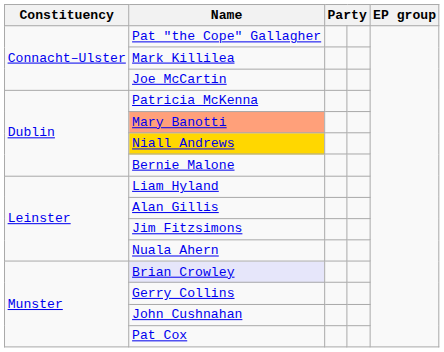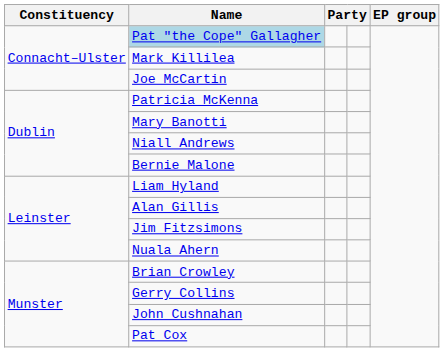(227, 37) no background -> (227, 37) lightblue background
(179, 122) lightsalmon background -> (179, 122) no background
(183, 144) gold background -> (183, 144) no background
(183, 272) lavender background -> (183, 272) no background
